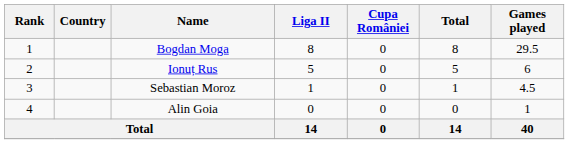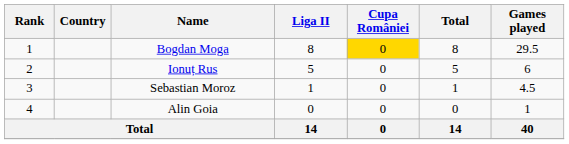(383, 48) no background -> (383, 48) gold background
